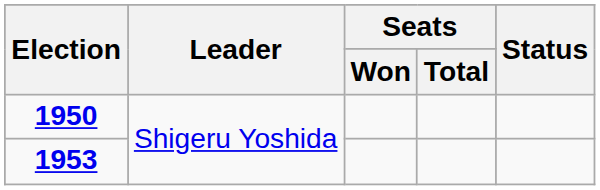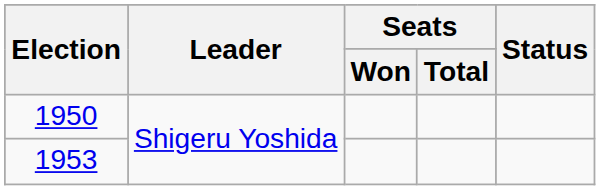(66, 116) bold -> (66, 116) normal
(66, 160) bold -> (66, 160) normal
